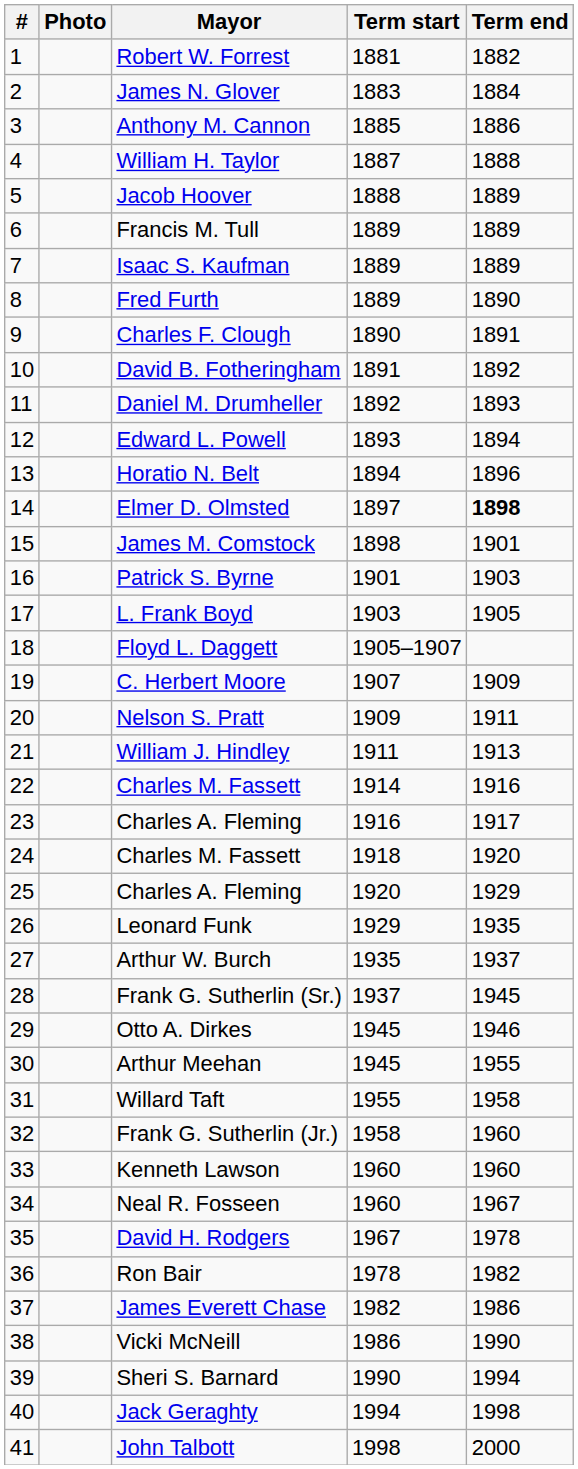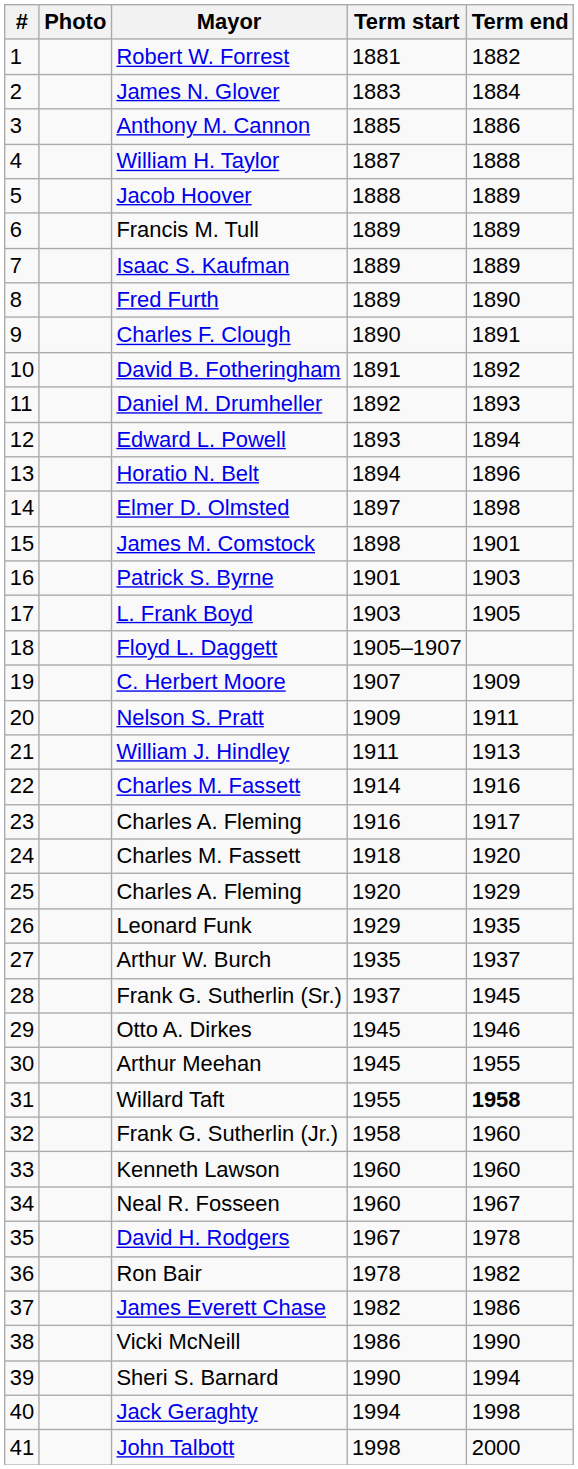(496, 508) bold -> (496, 508) normal
(496, 1099) normal -> (496, 1099) bold
